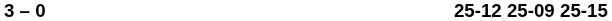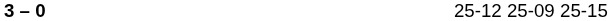(531, 11) bold -> (531, 11) normal
